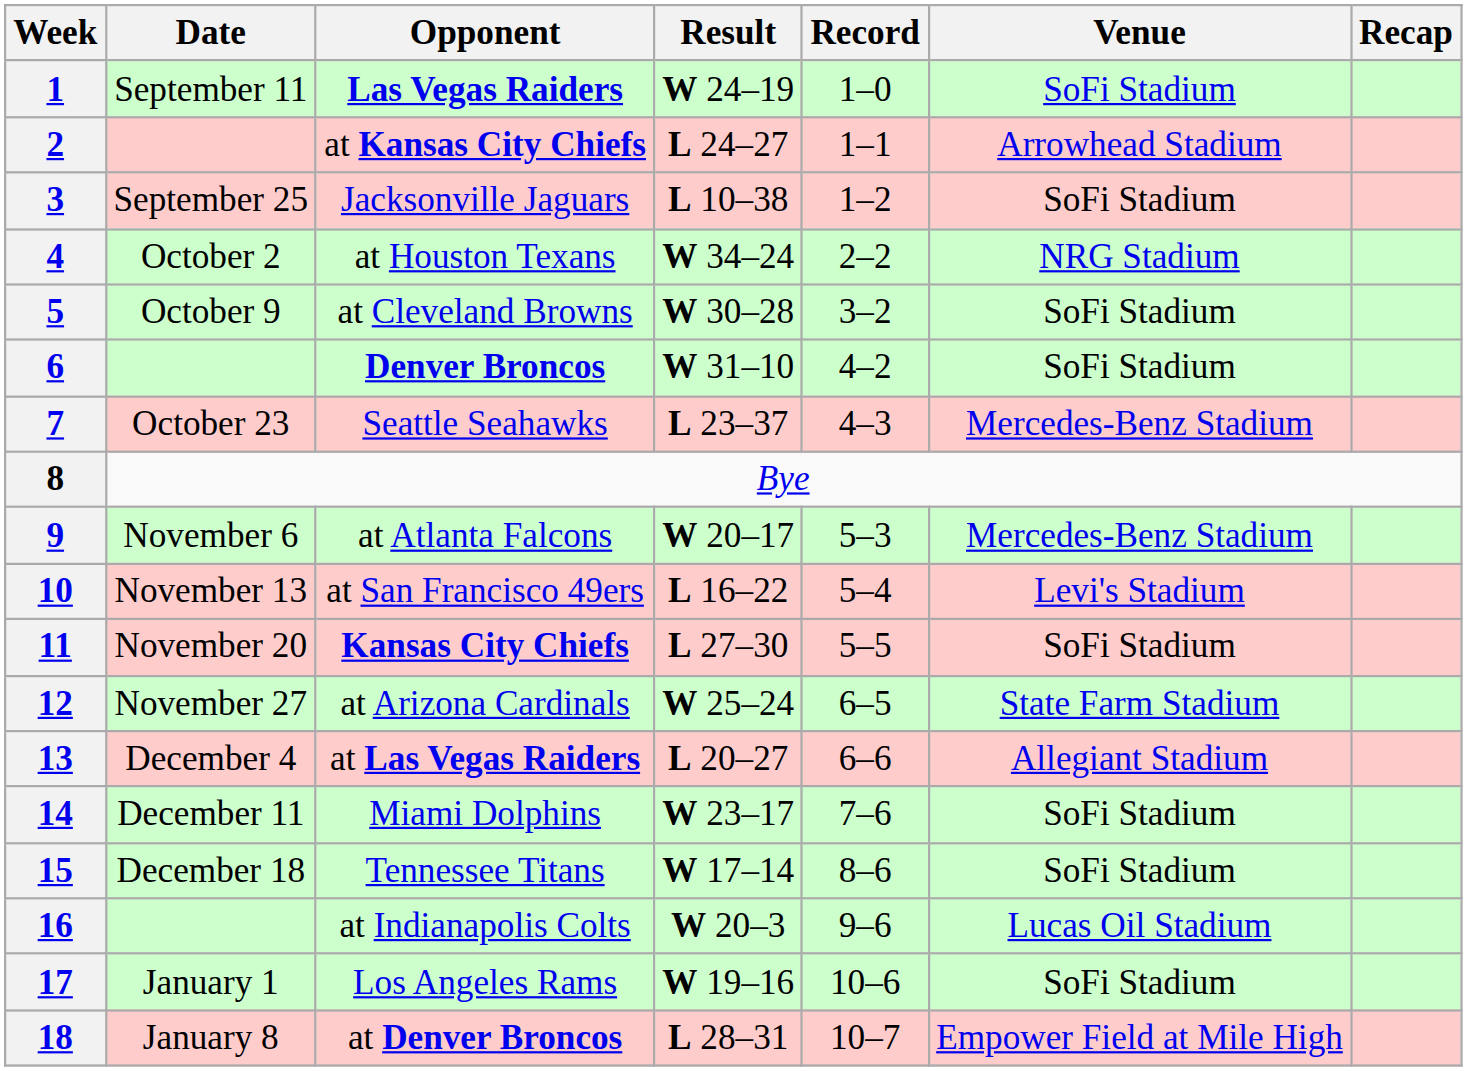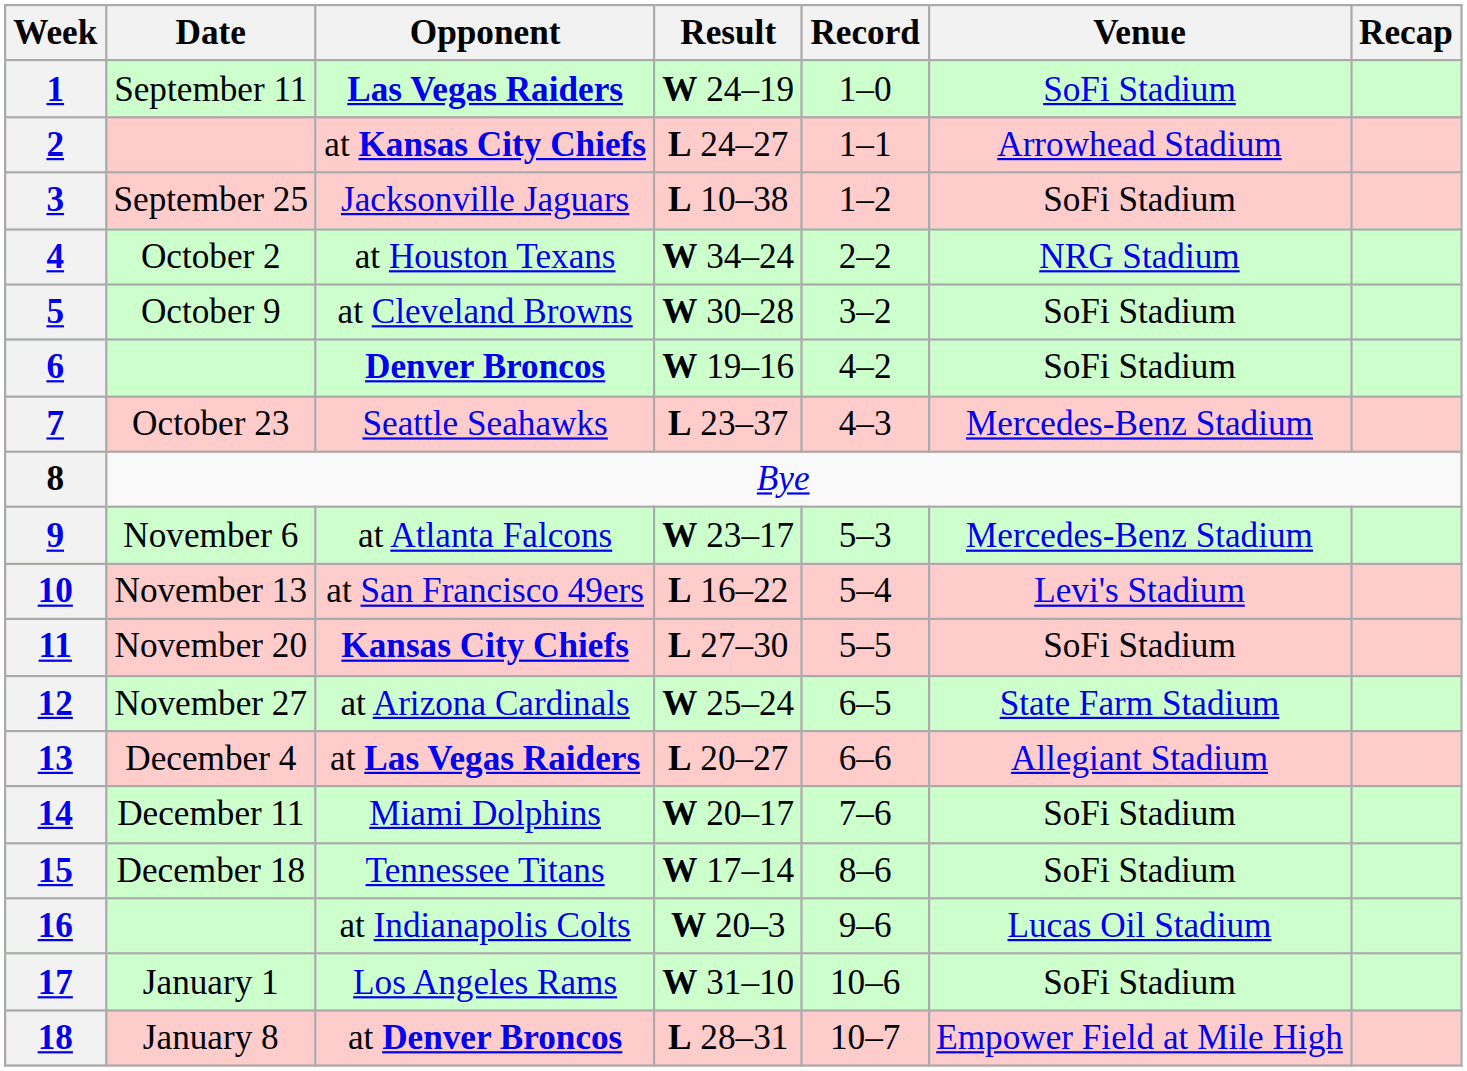(728, 367) W 31–10 -> (728, 367) W 19–16
(728, 534) W 20–17 -> (728, 534) W 23–17
(728, 813) W 23–17 -> (728, 813) W 20–17
(728, 981) W 19–16 -> (728, 981) W 31–10
